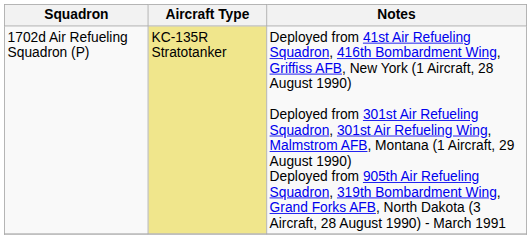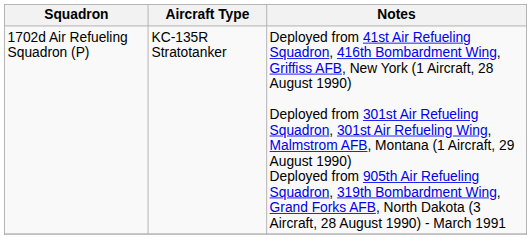(189, 44) khaki background -> (189, 44) no background
